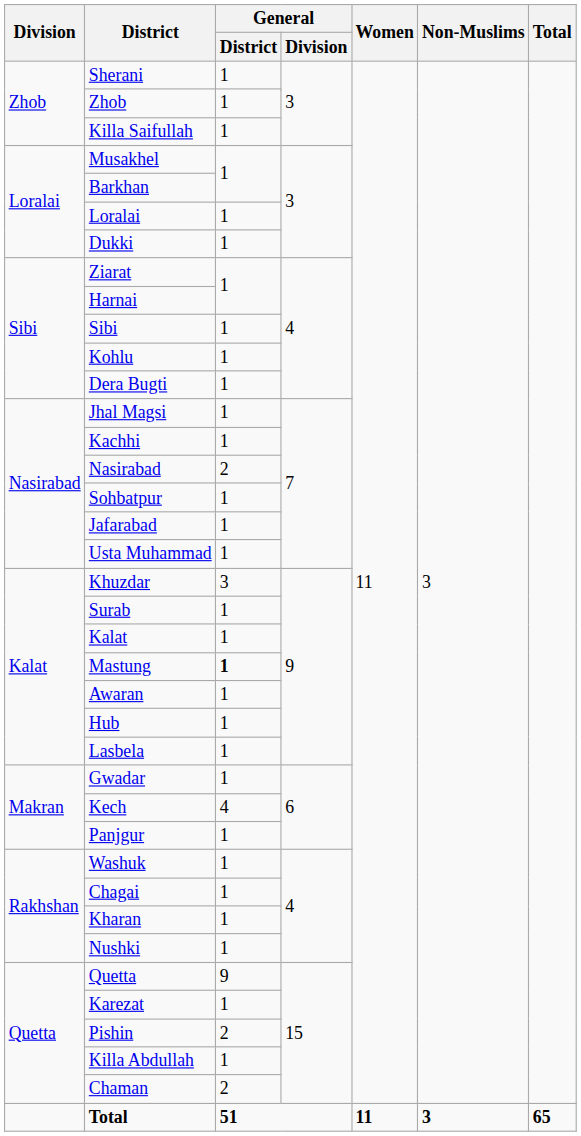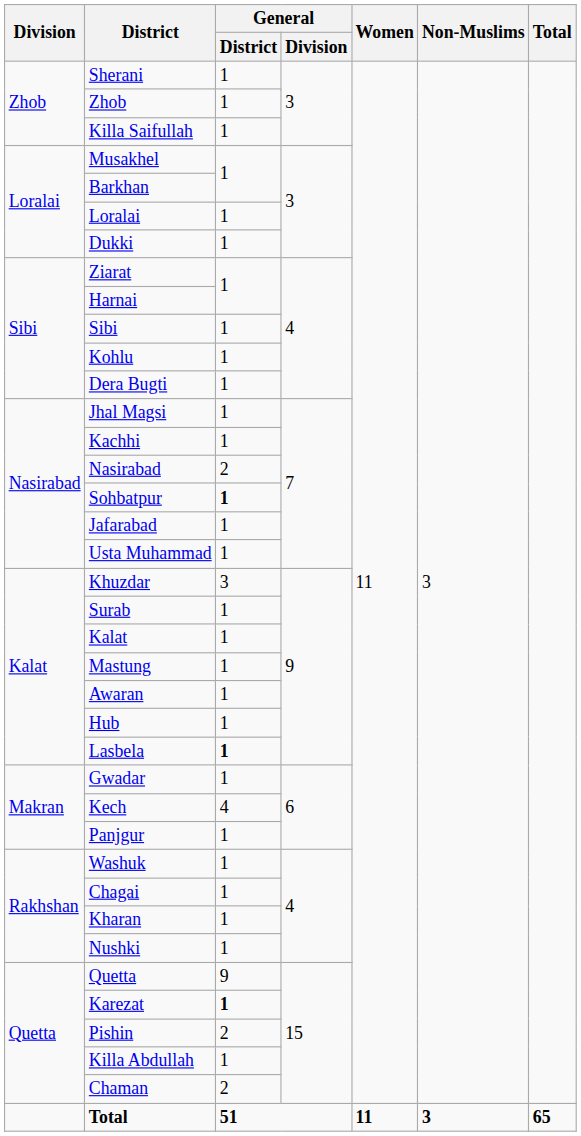(224, 497) normal -> (224, 497) bold
(224, 666) bold -> (224, 666) normal
(224, 750) normal -> (224, 750) bold
(224, 1004) normal -> (224, 1004) bold
